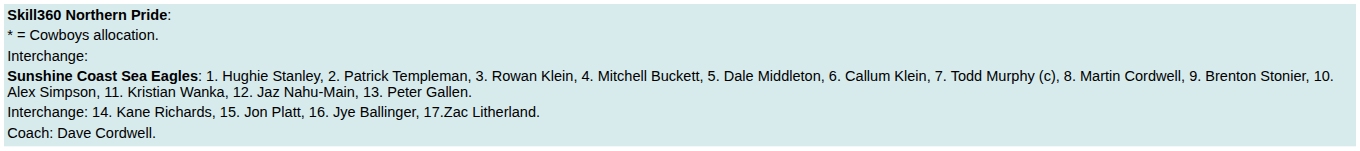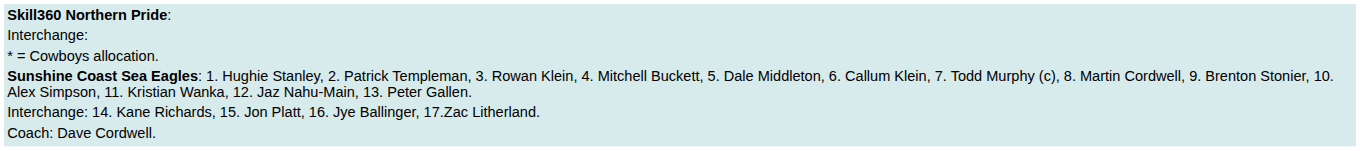(83, 36) * = Cowboys allocation. -> (48, 36) Interchange:
(48, 56) Interchange: -> (83, 56) * = Cowboys allocation.
